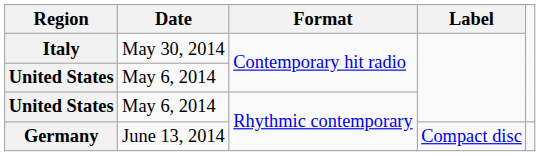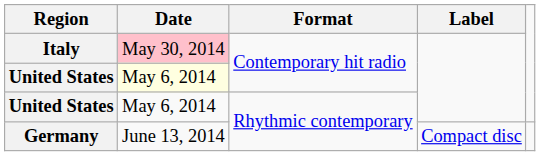(173, 48) no background -> (173, 48) pink background
(169, 77) no background -> (169, 77) lightyellow background
